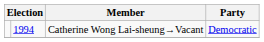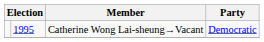(24, 29) 1994 -> (24, 29) 1995
